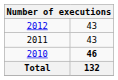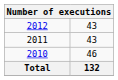(92, 54) bold -> (92, 54) normal
